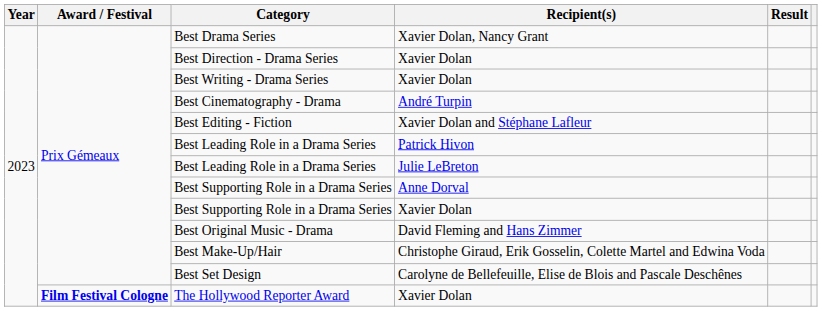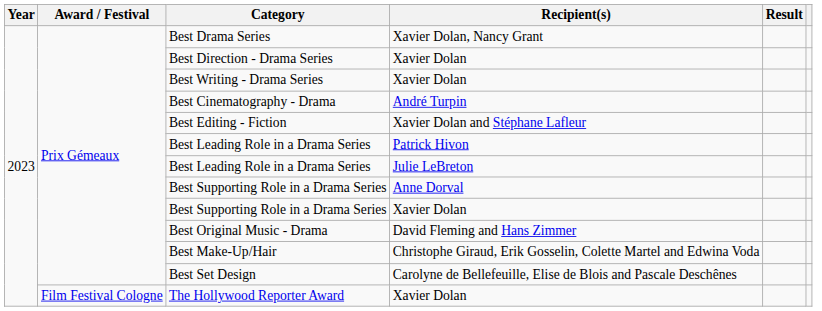(104, 295) bold -> (102, 295) normal
